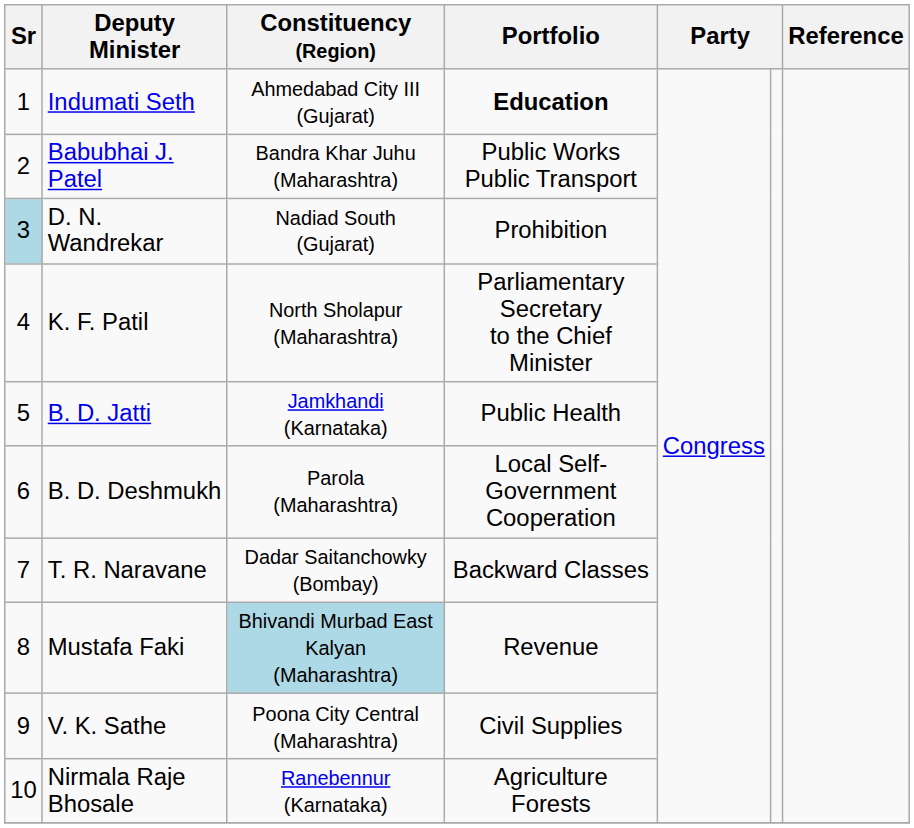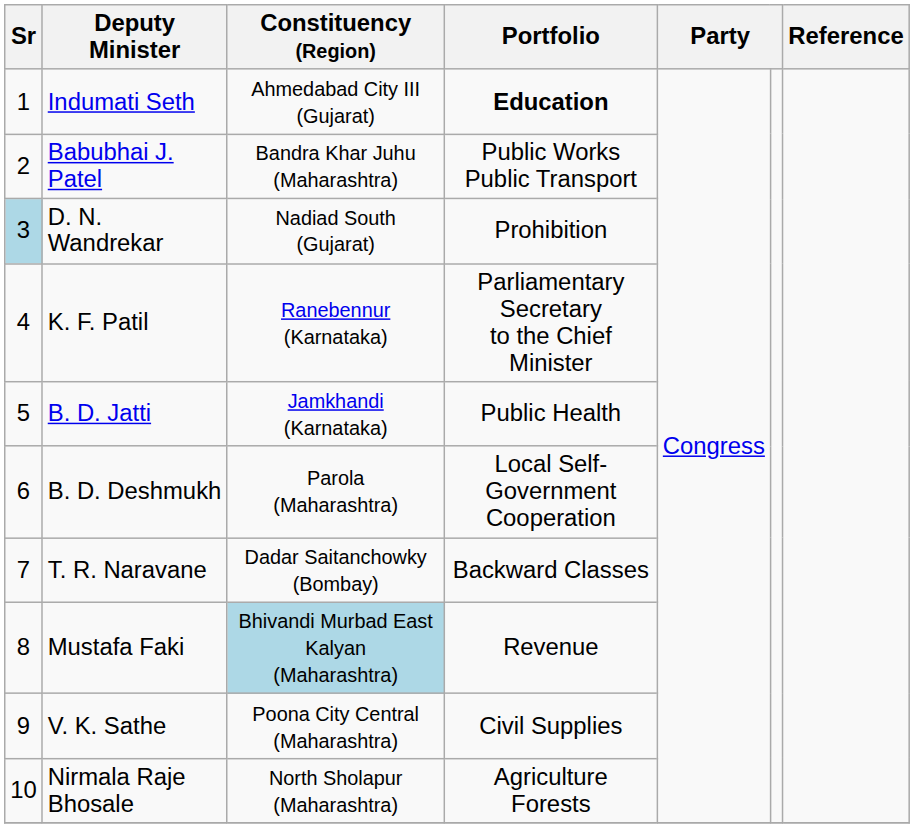(336, 323) North Sholapur (Maharashtra) -> (336, 323) Ranebennur (Karnataka)
(336, 791) Ranebennur (Karnataka) -> (336, 791) North Sholapur (Maharashtra)
